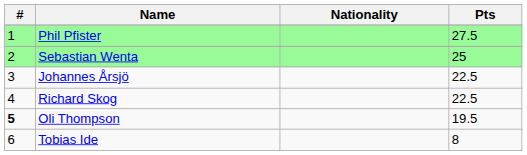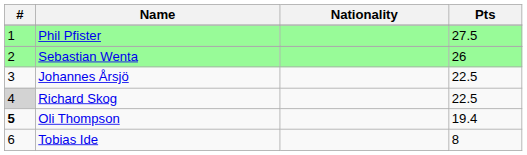(459, 56) 25 -> (459, 56) 26
(11, 98) no background -> (11, 98) lightgrey background
(465, 119) 19.5 -> (465, 119) 19.4
